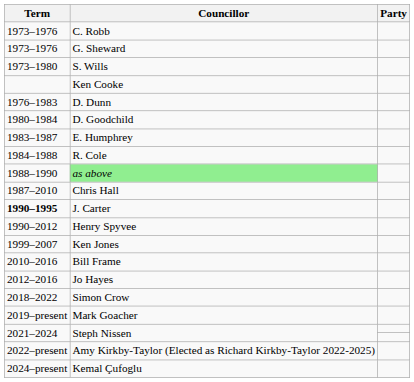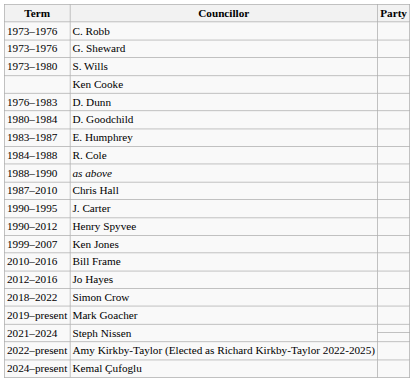(92, 173) lightgreen background -> (92, 173) no background
(32, 208) bold -> (32, 208) normal
